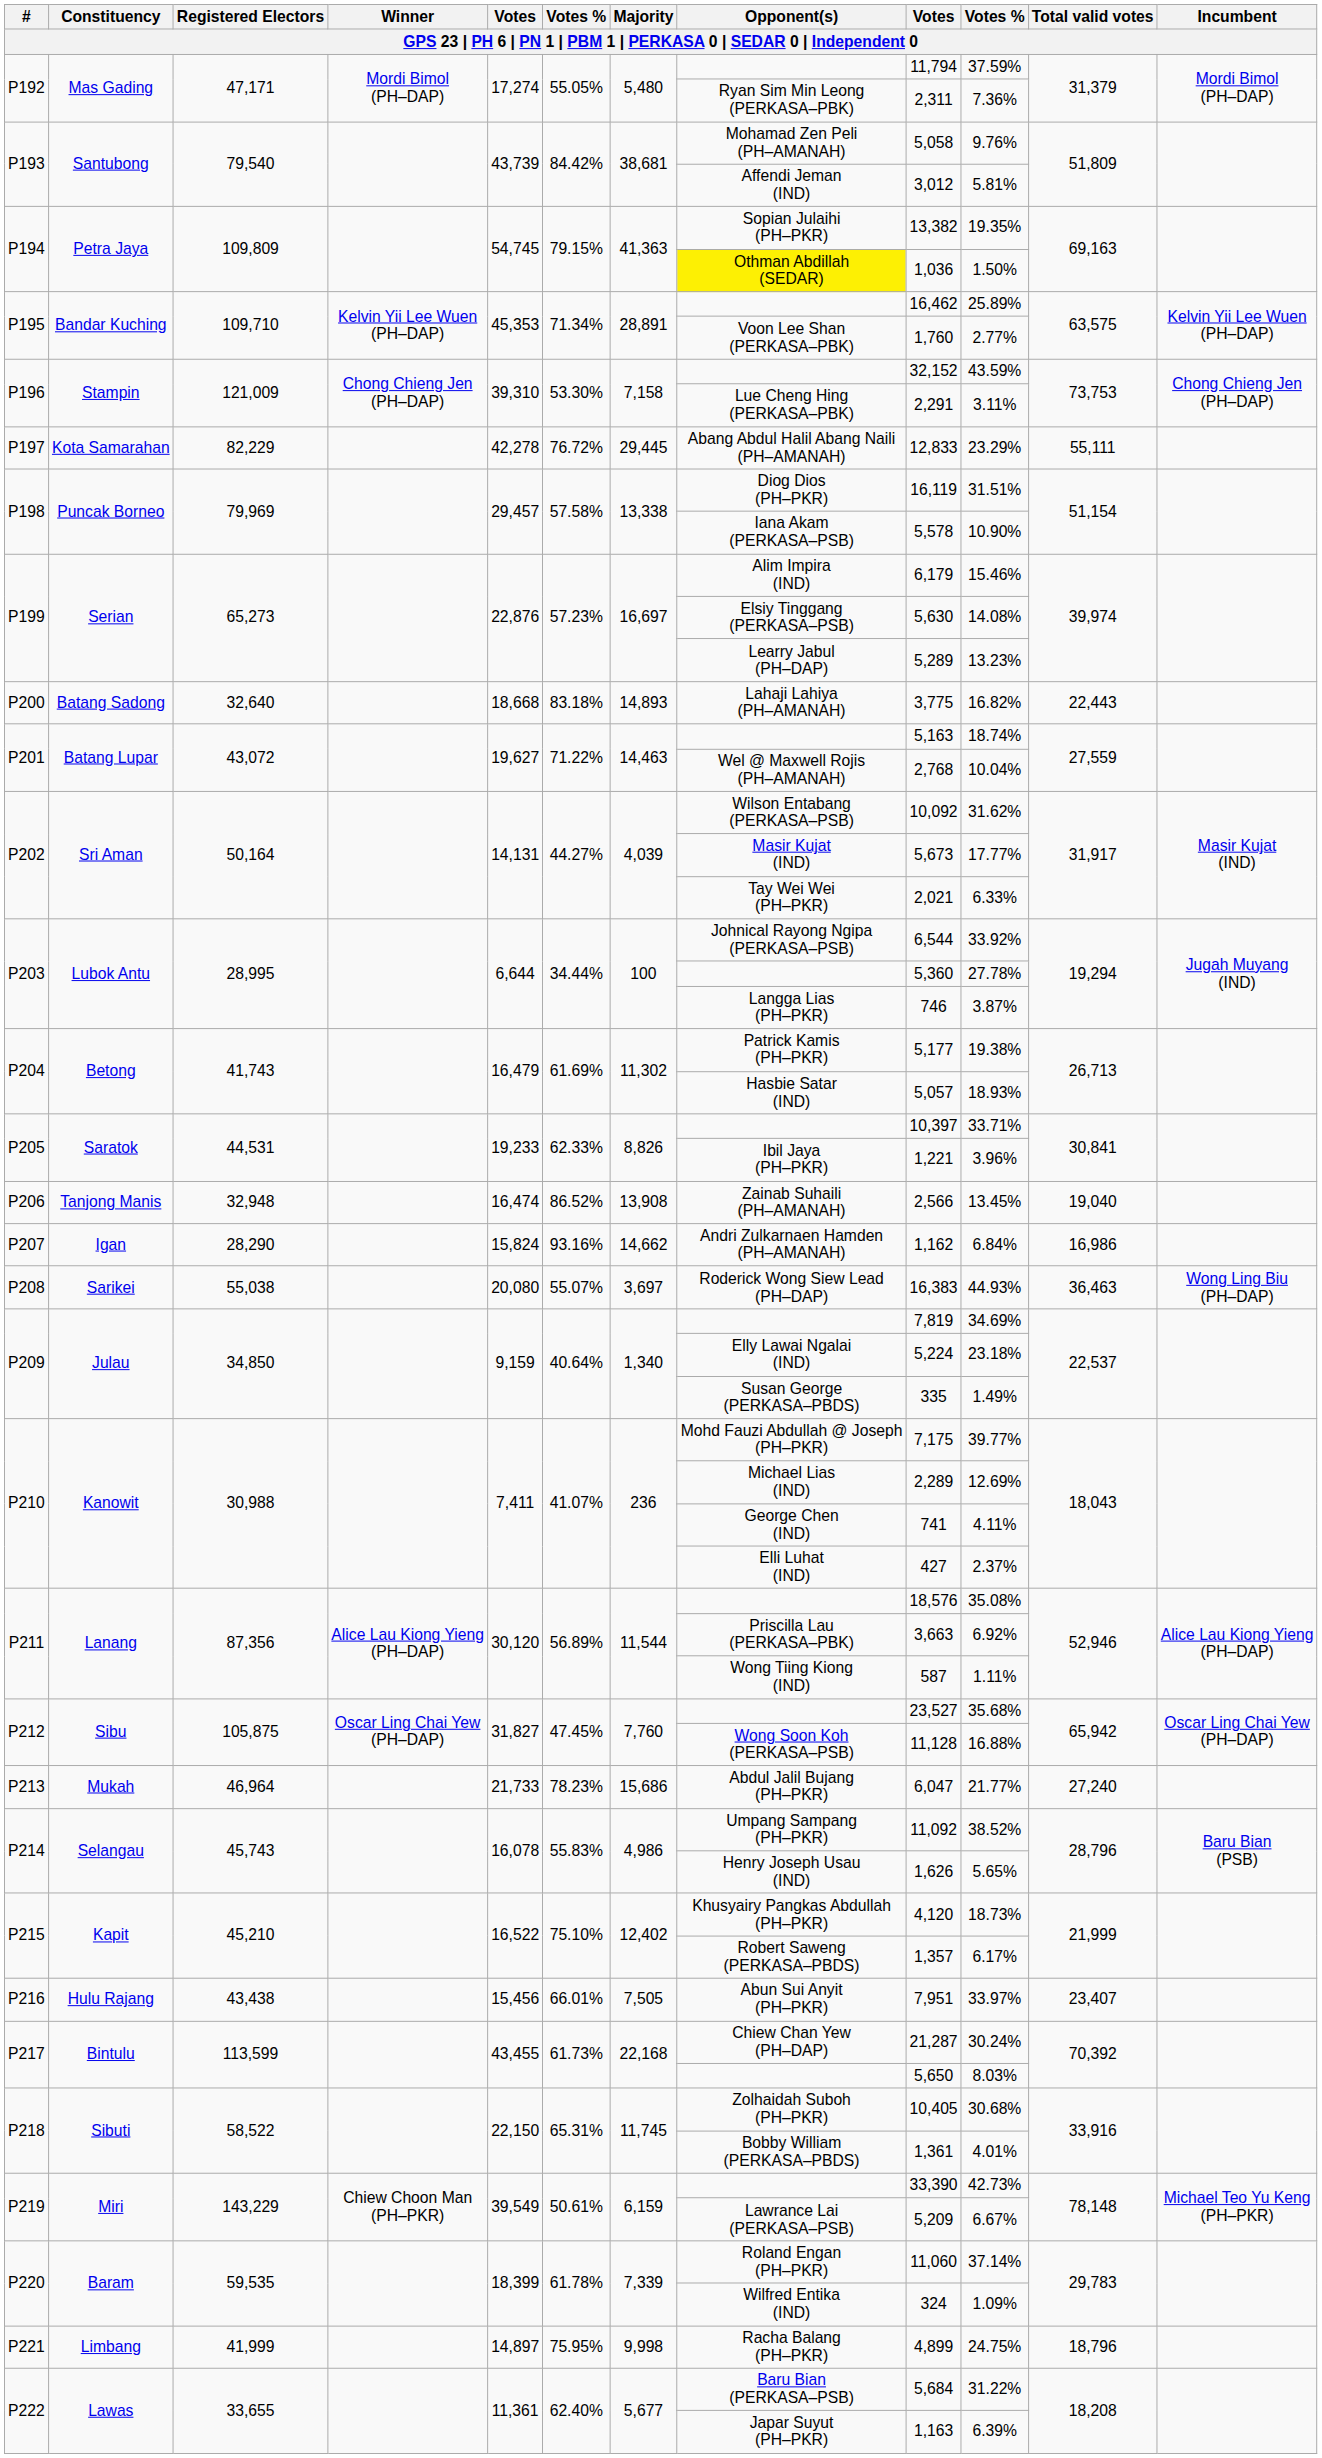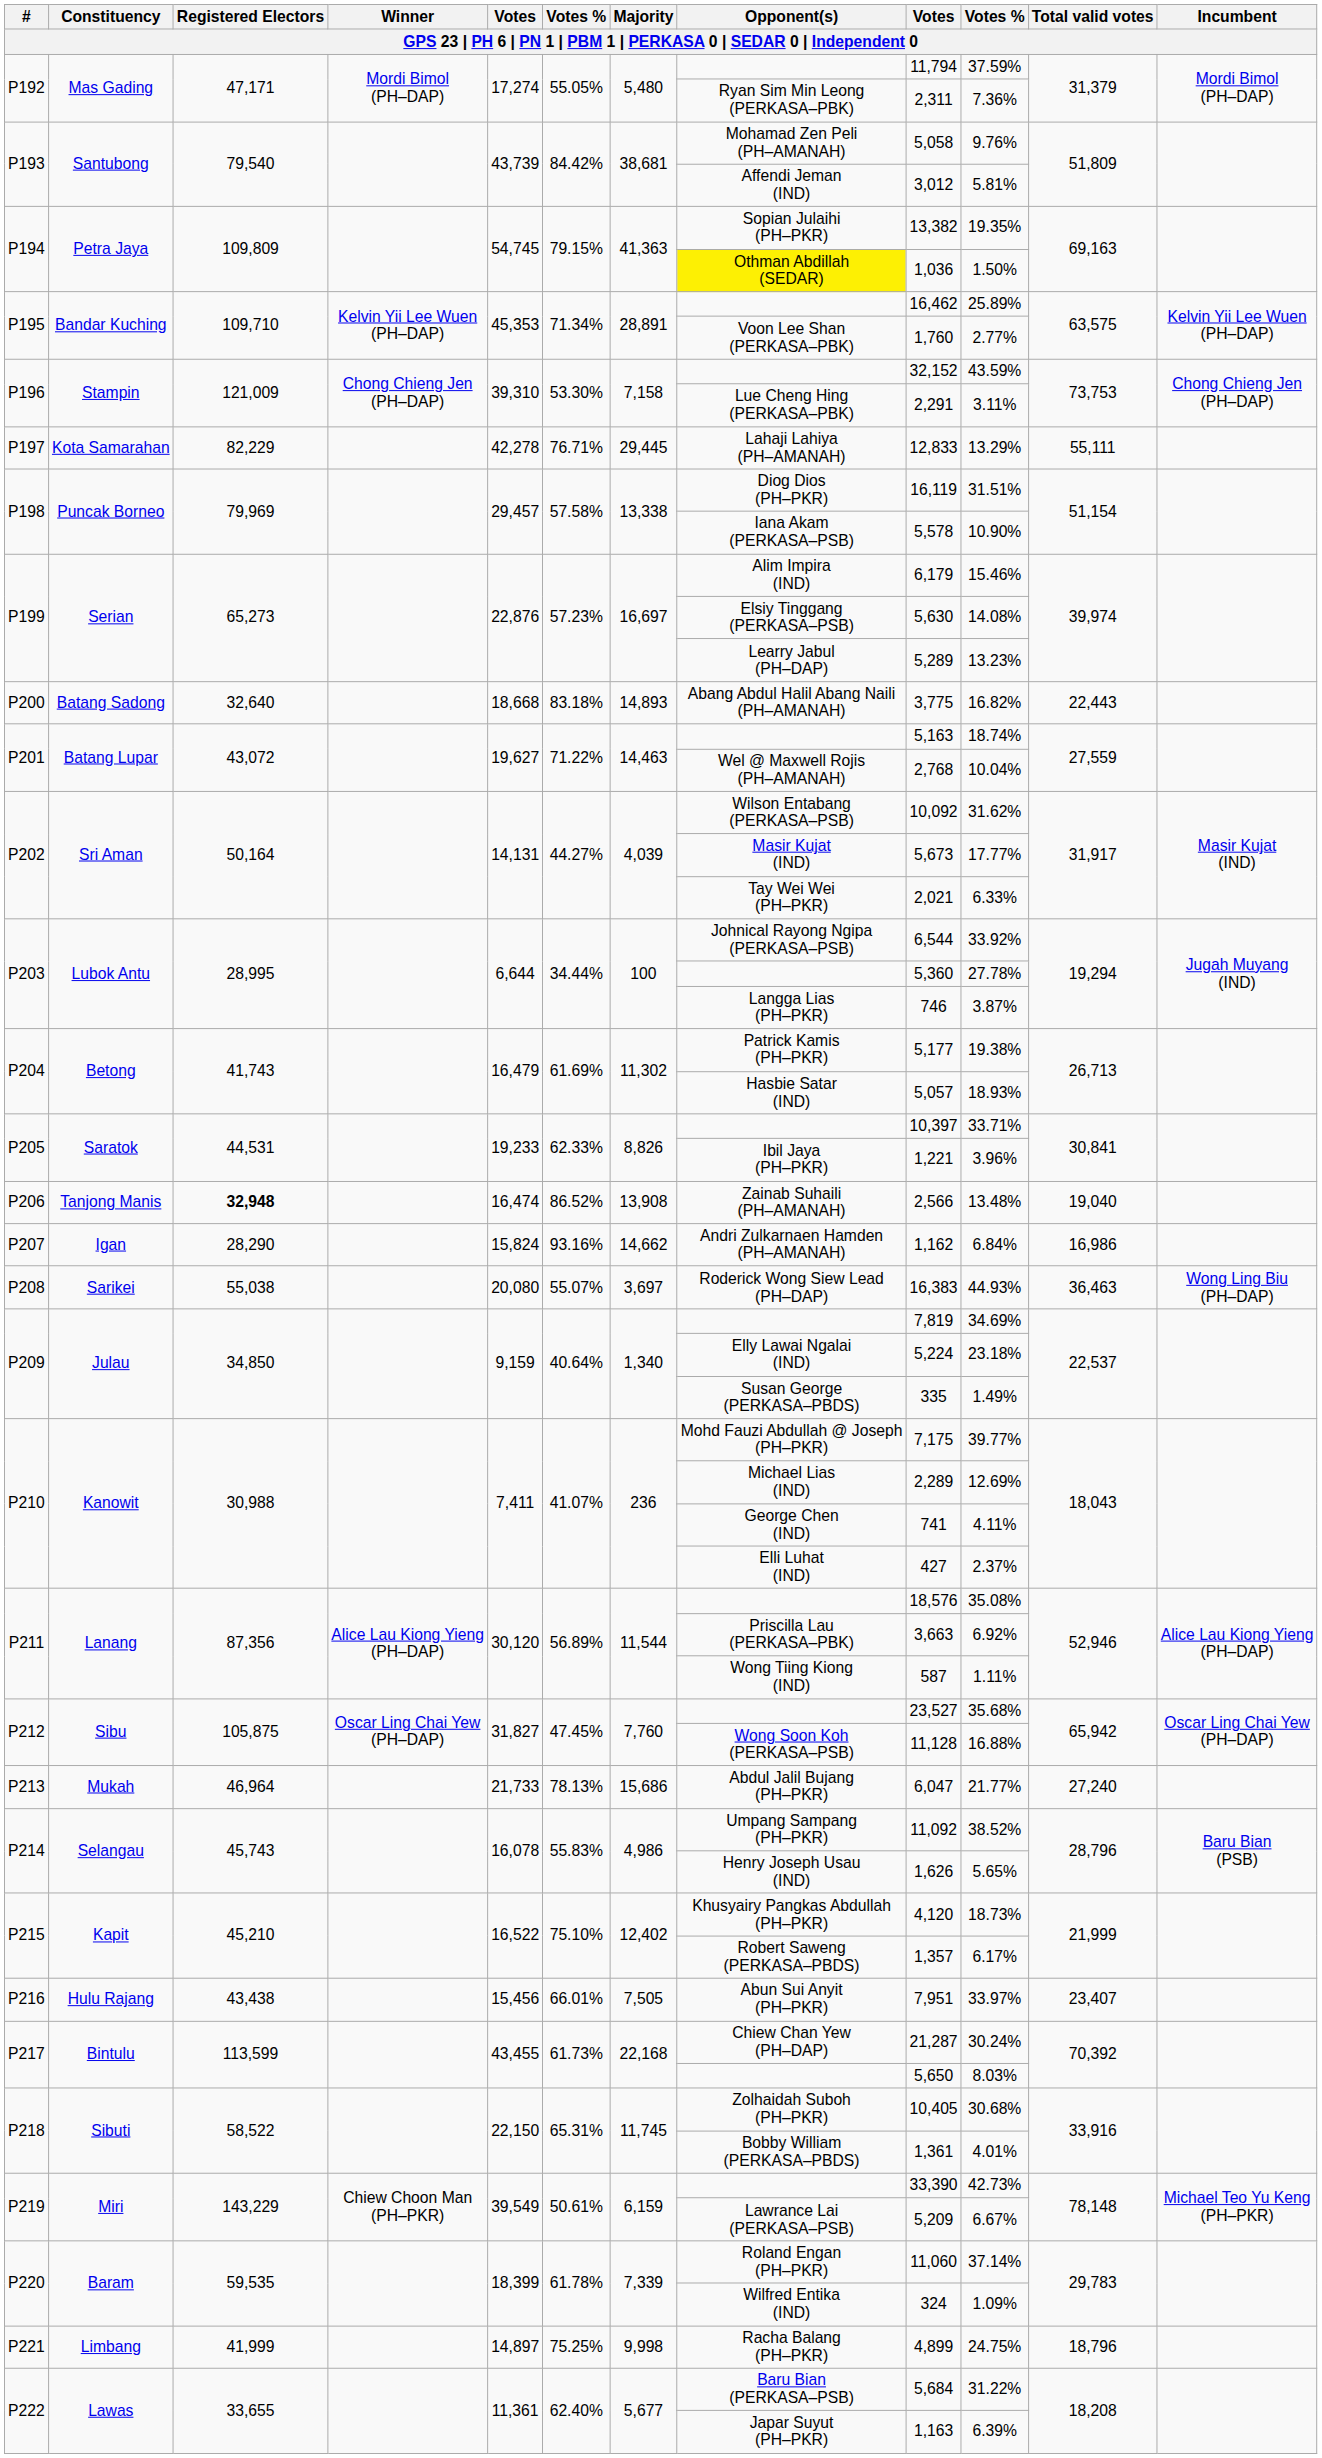(576, 447) 76.72% -> (576, 447) 76.71%
(792, 447) Abang Abdul Halil Abang Naili (PH–AMANAH) -> (792, 447) Lahaji Lahiya (PH–AMANAH)
(995, 447) 23.29% -> (995, 447) 13.29%
(792, 702) Lahaji Lahiya (PH–AMANAH) -> (792, 702) Abang Abdul Halil Abang Naili (PH–AMANAH)
(251, 1202) normal -> (251, 1202) bold
(995, 1202) 13.45% -> (995, 1202) 13.48%
(576, 1787) 78.23% -> (576, 1787) 78.13%
(576, 2346) 75.95% -> (576, 2346) 75.25%
